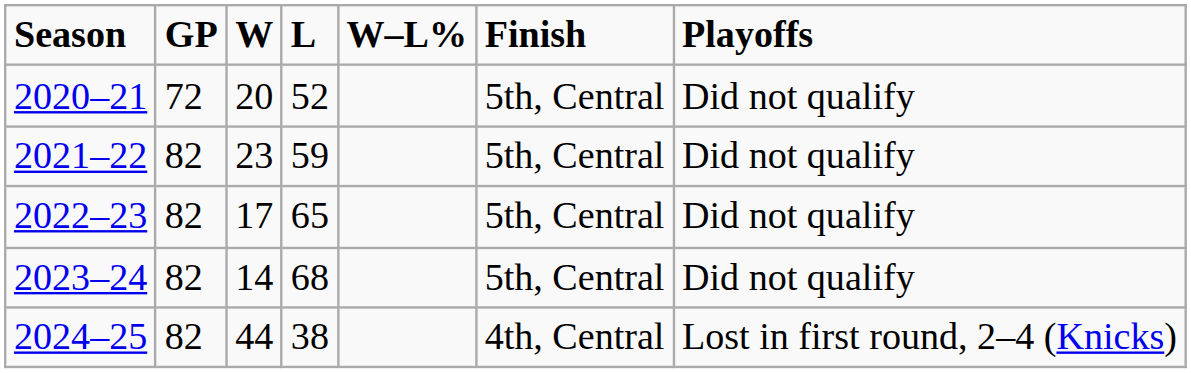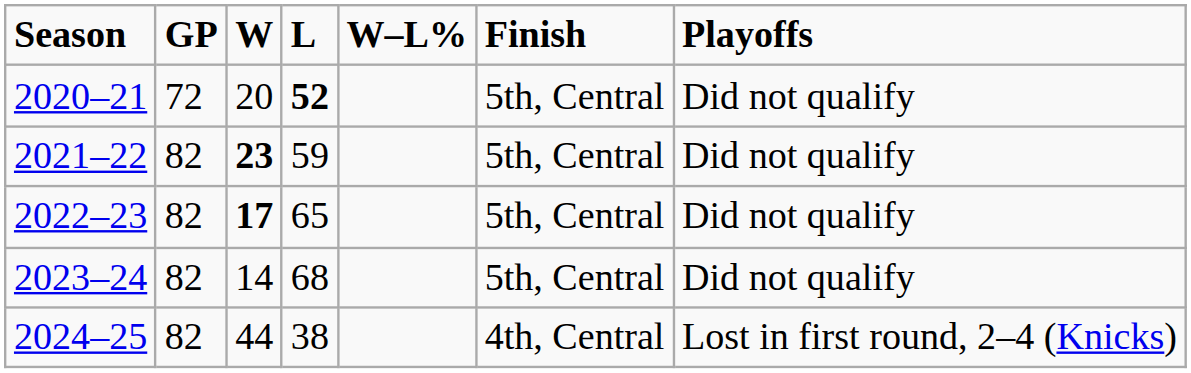(310, 95) normal -> (310, 95) bold
(254, 155) normal -> (254, 155) bold
(254, 215) normal -> (254, 215) bold
